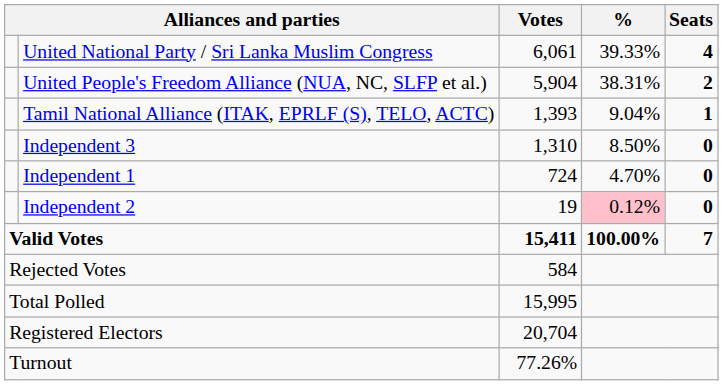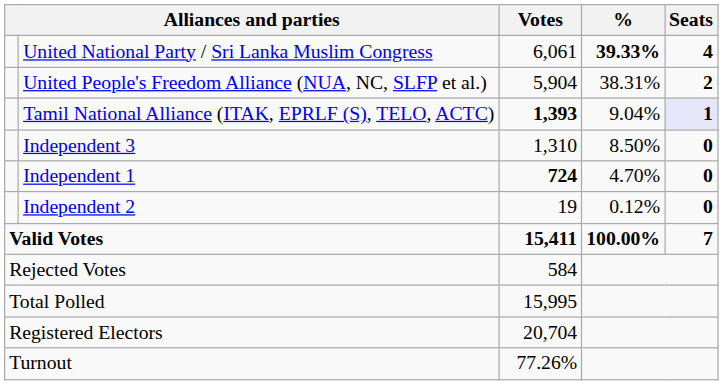(630, 51) normal -> (628, 51) bold
(555, 113) normal -> (555, 113) bold
(708, 113) no background -> (708, 113) lavender background
(562, 176) normal -> (562, 176) bold
(635, 207) pink background -> (635, 207) no background
